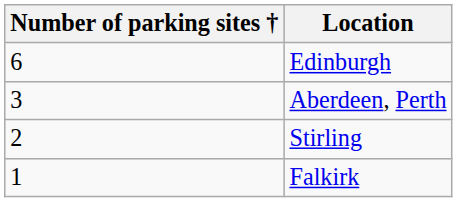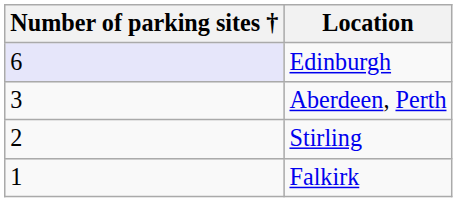(16, 61) no background -> (16, 61) lavender background
